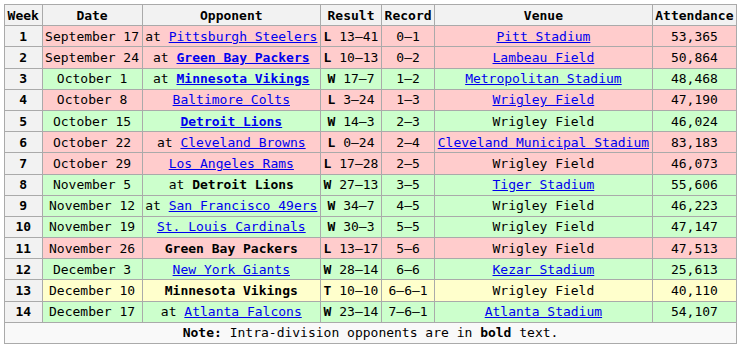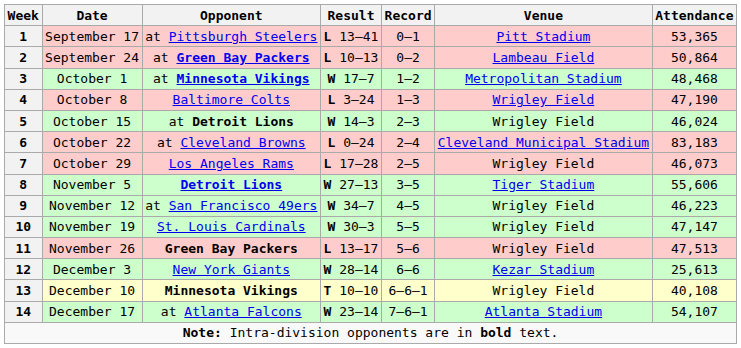(231, 121) Detroit Lions -> (231, 121) at Detroit Lions
(231, 185) at Detroit Lions -> (231, 185) Detroit Lions
(694, 291) 40,110 -> (694, 291) 40,108
